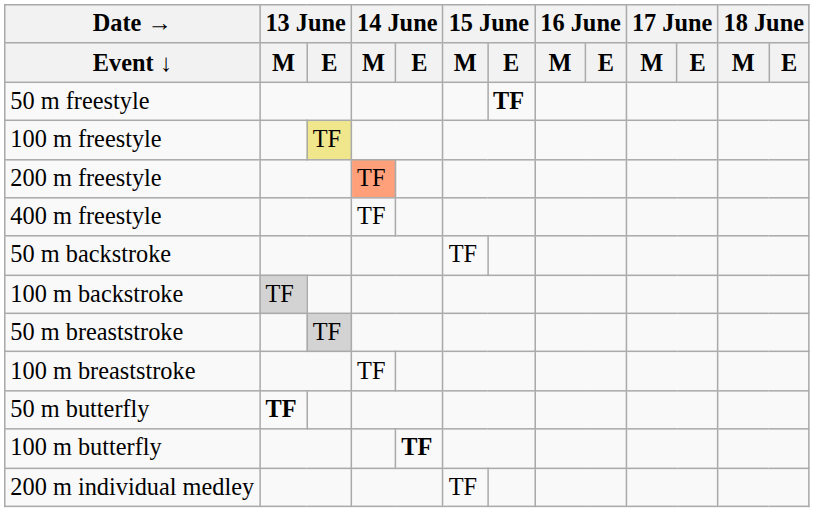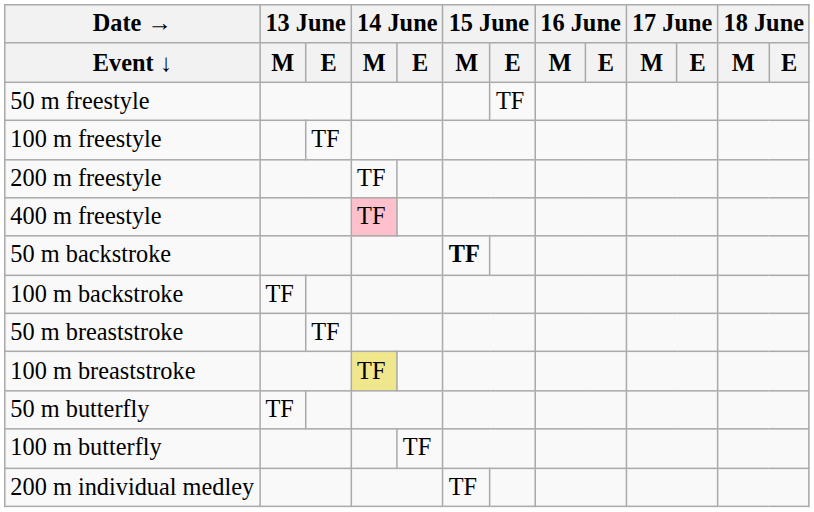(509, 100) bold -> (510, 100) normal
(327, 139) khaki background -> (325, 139) no background
(371, 178) lightsalmon background -> (371, 178) no background
(371, 216) no background -> (371, 216) pink background
(463, 255) normal -> (464, 255) bold
(280, 293) lightgrey background -> (280, 293) no background
(327, 332) lightgrey background -> (325, 332) no background
(371, 370) no background -> (371, 370) khaki background
(281, 409) bold -> (280, 409) normal
(417, 448) bold -> (417, 448) normal
